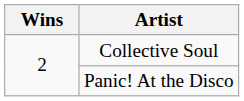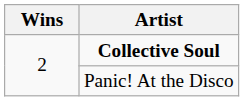(159, 50) normal -> (159, 50) bold
